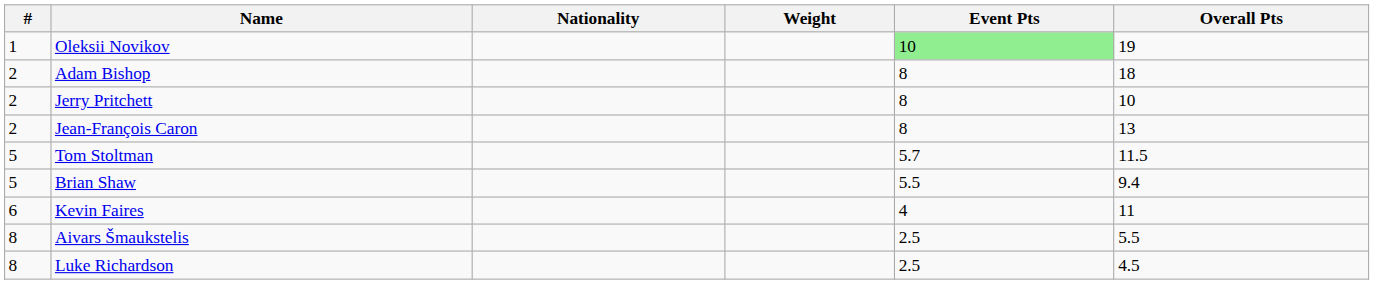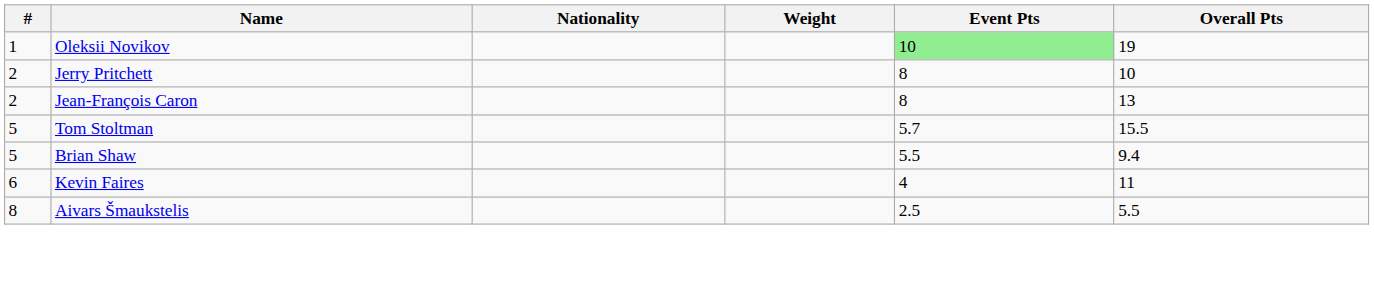- row: (103, 73)
(1133, 155) 11.5 -> (1133, 128) 15.5
- row: (114, 265)
